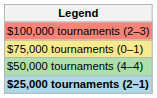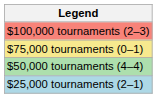(78, 84) bold -> (75, 84) normal
